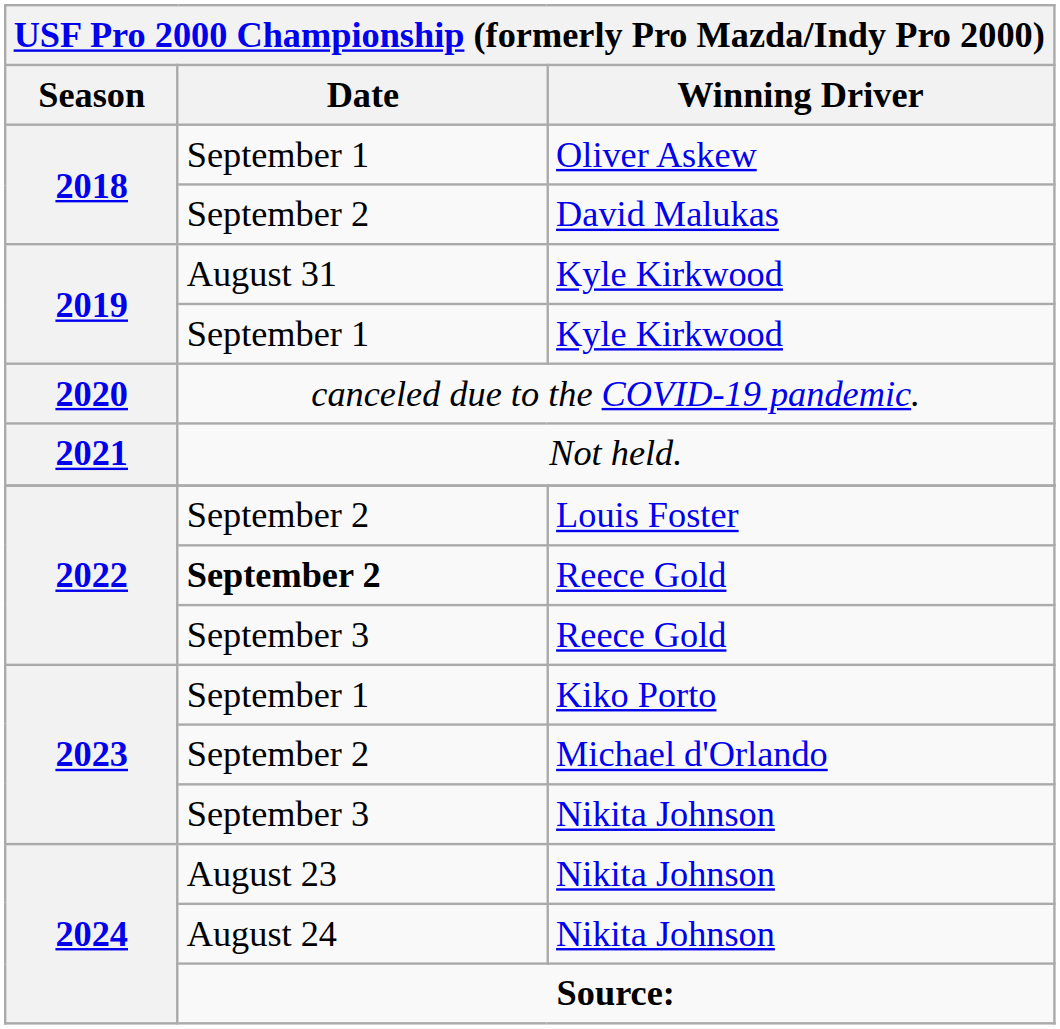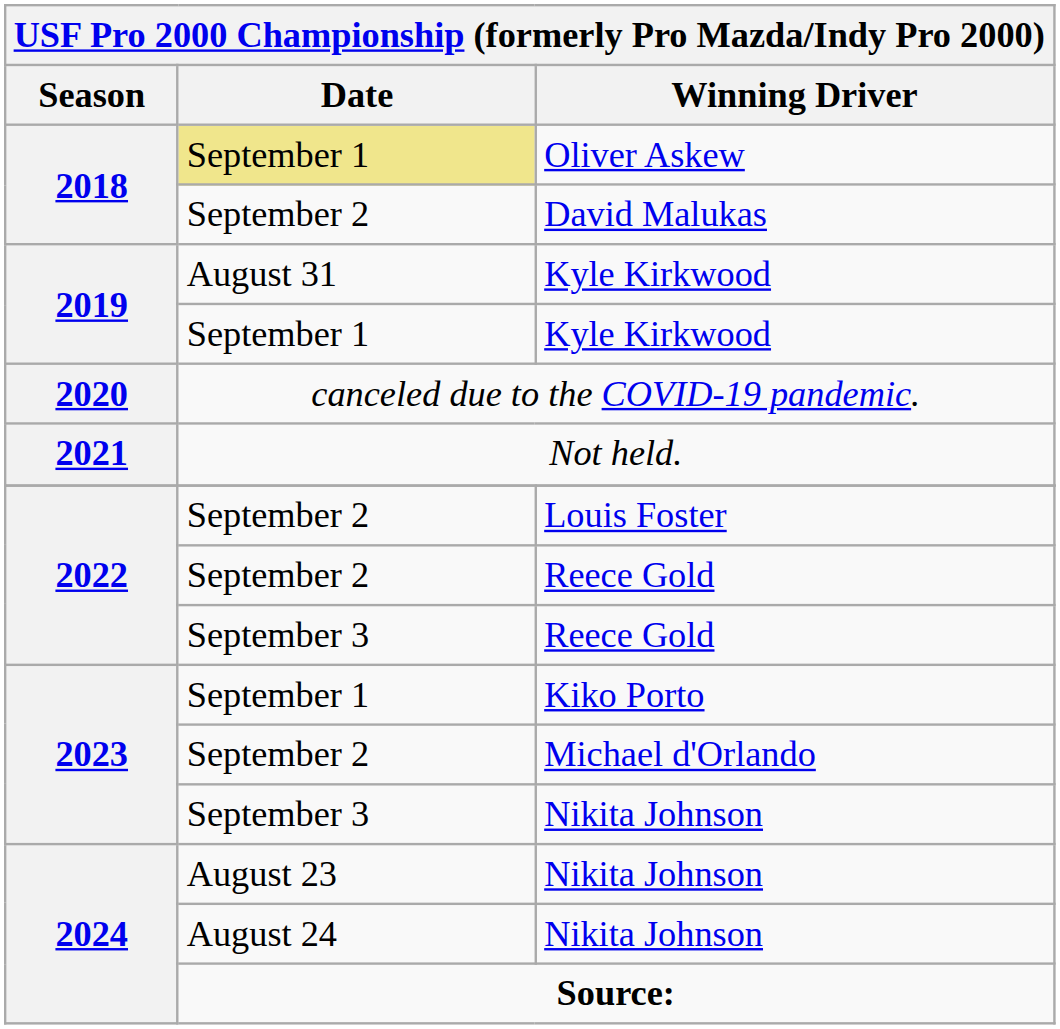(278, 154) no background -> (278, 154) khaki background
(284, 573) bold -> (278, 573) normal
